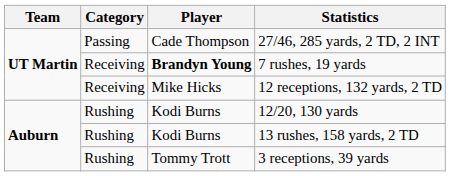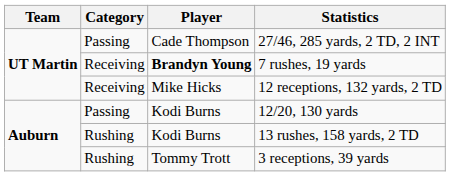(109, 111) Rushing -> (107, 111) Passing
